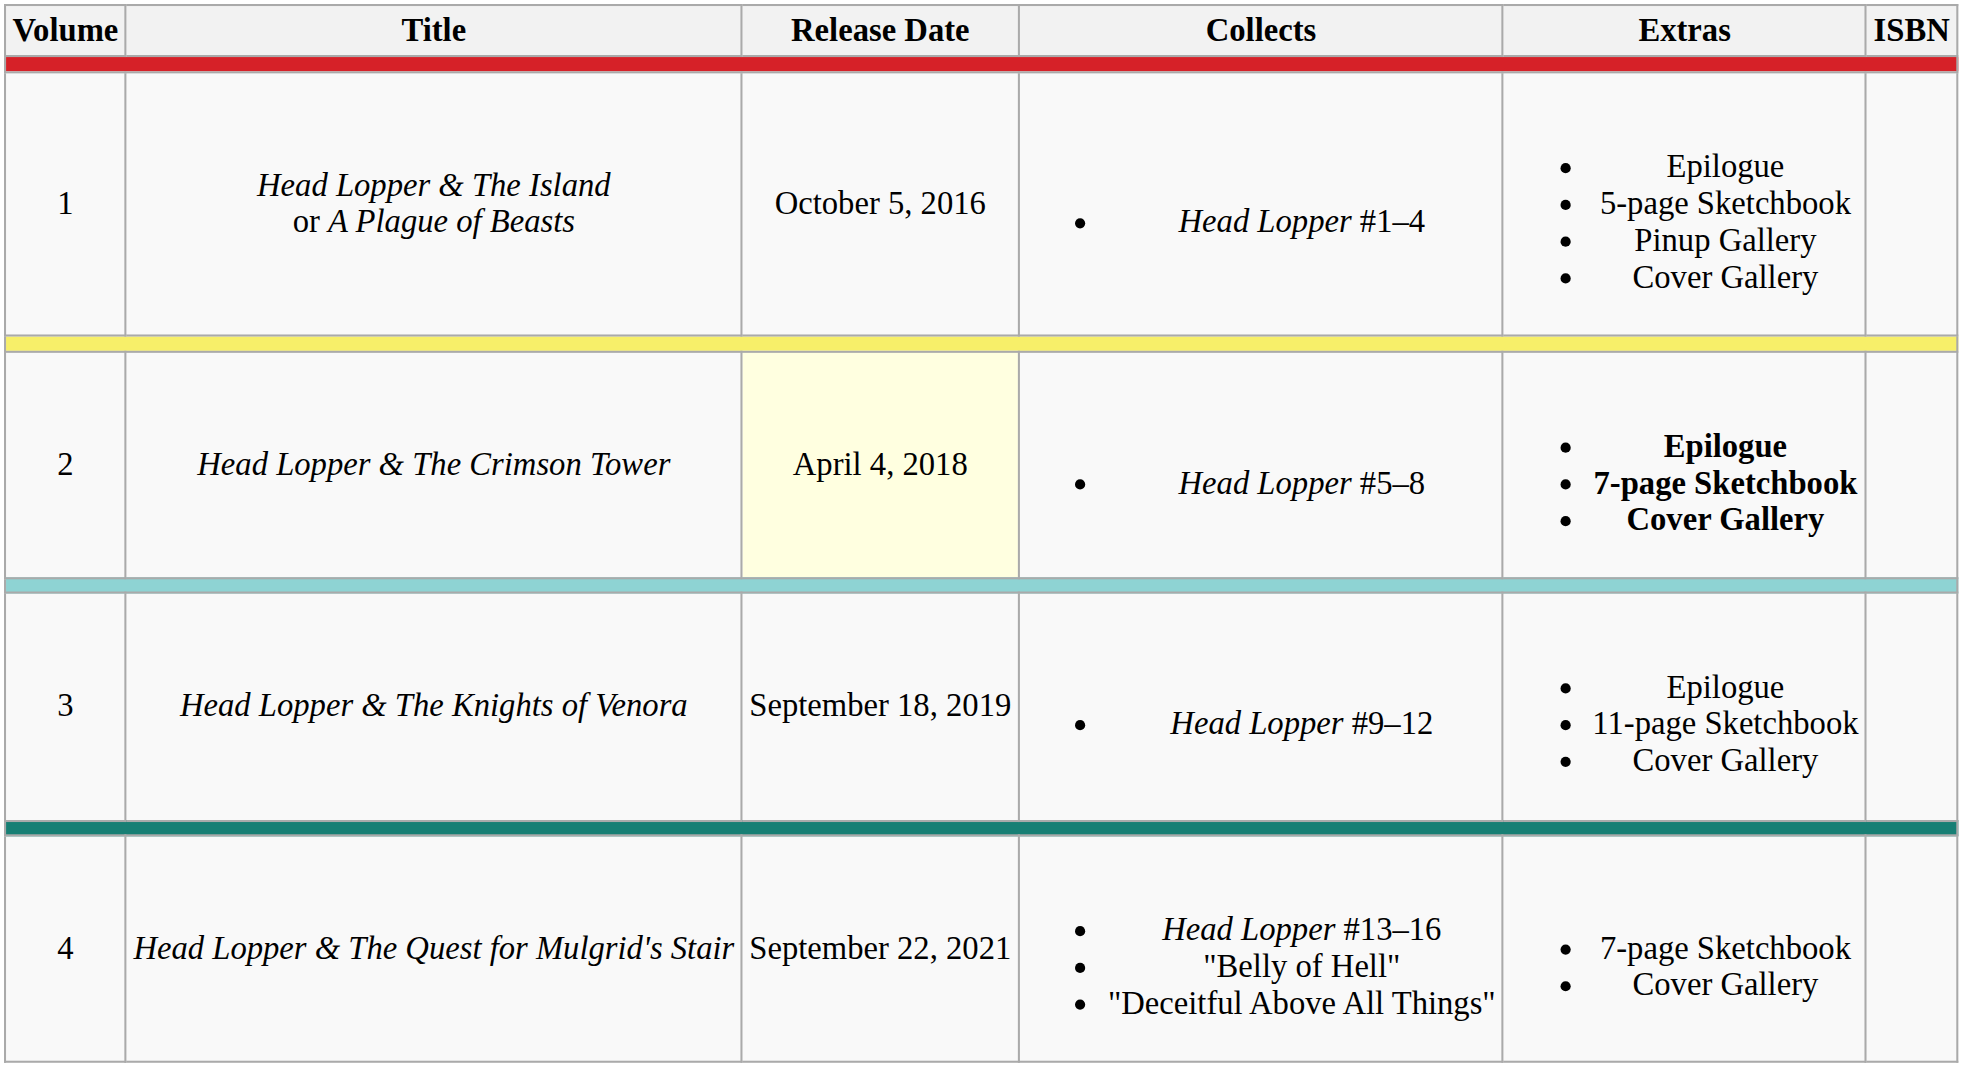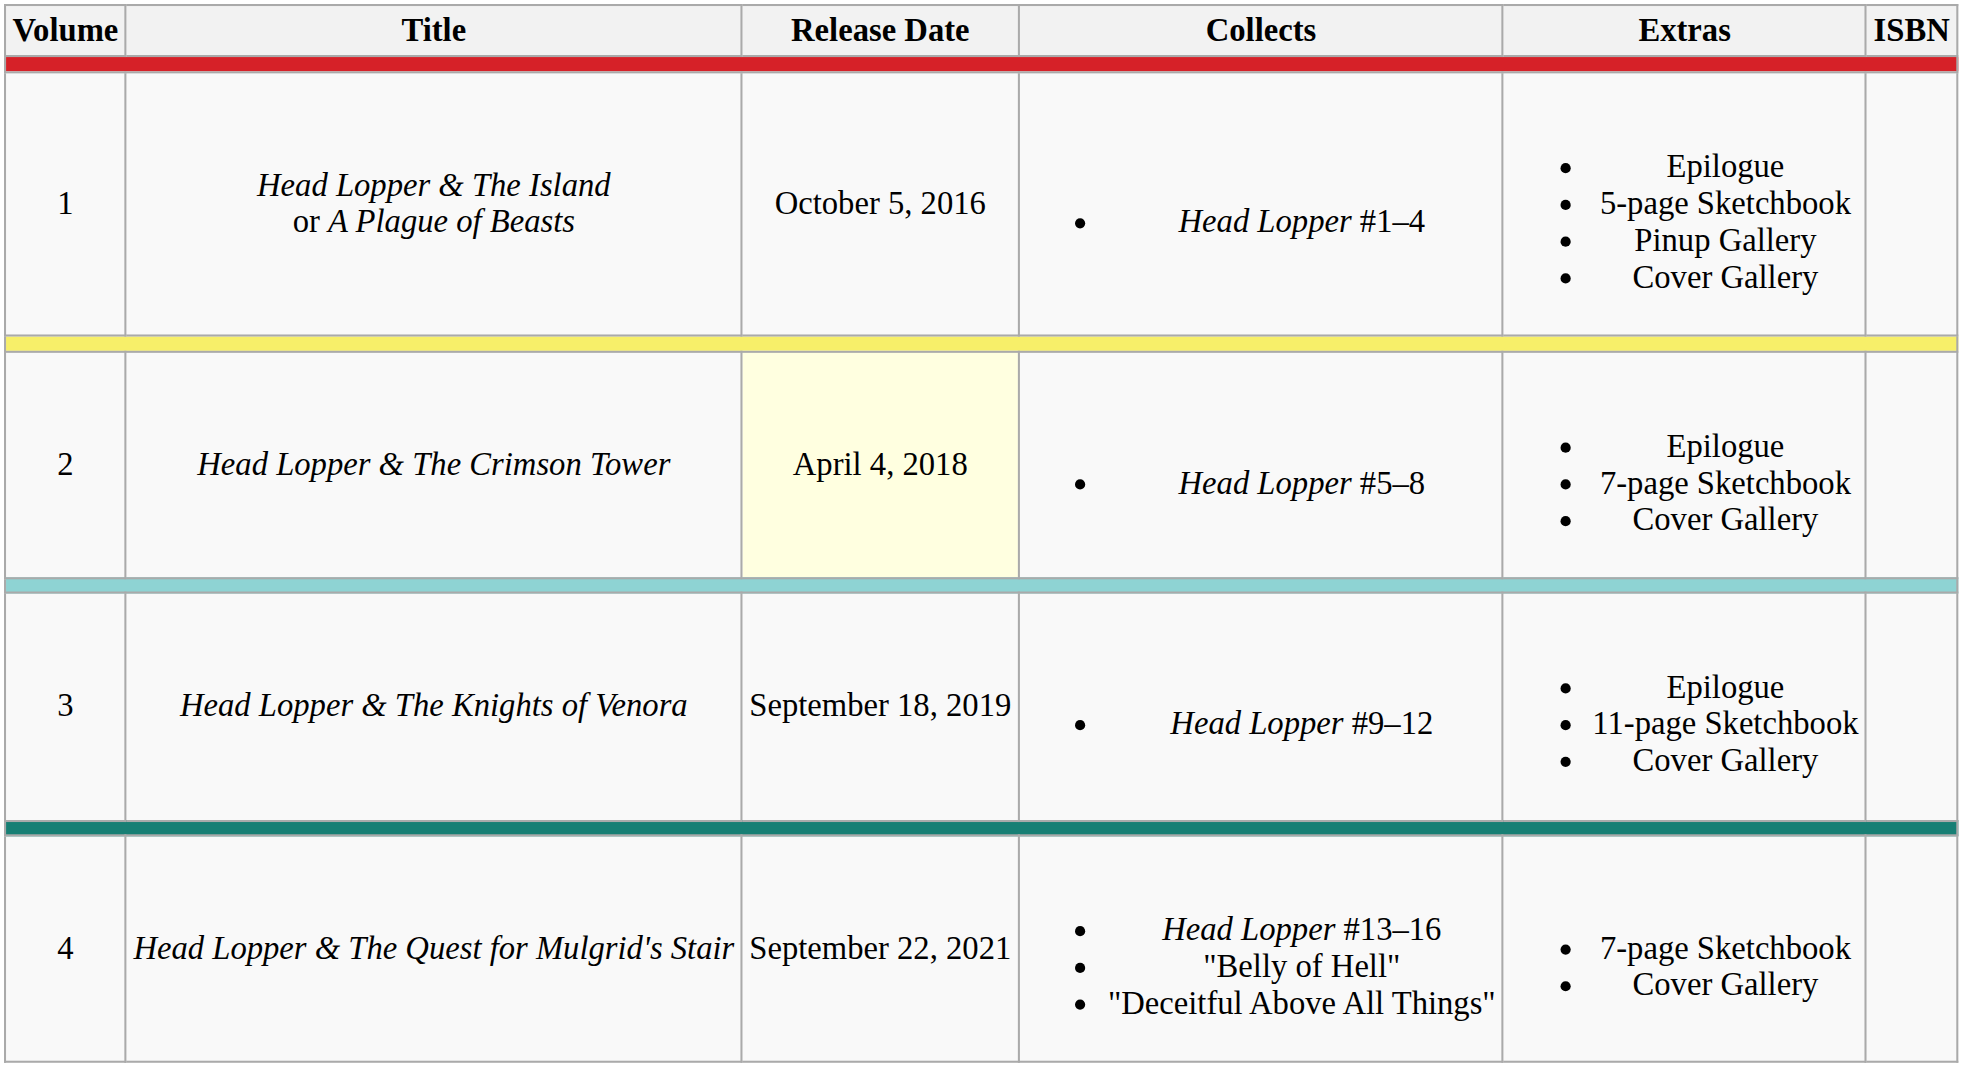(1685, 483) bold -> (1685, 483) normal
